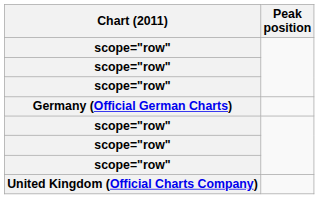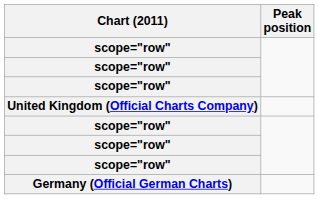rows swapped: (132, 106) <-> (132, 184)
